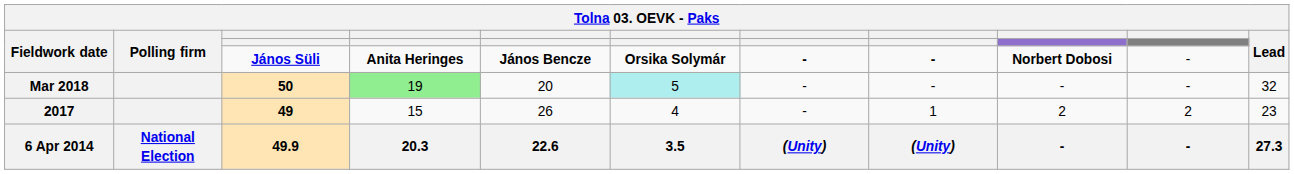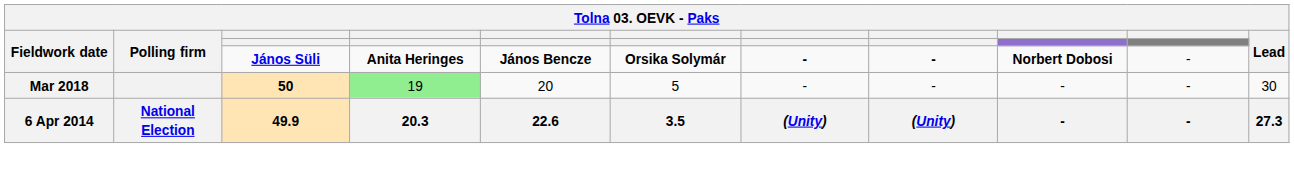(675, 86) paleturquoise background -> (675, 86) no background
(1269, 86) 32 -> (1269, 86) 30
- row: (59, 112)
